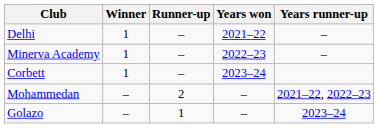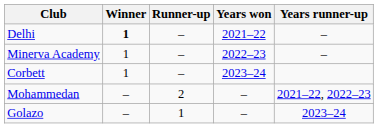(126, 34) normal -> (126, 34) bold
